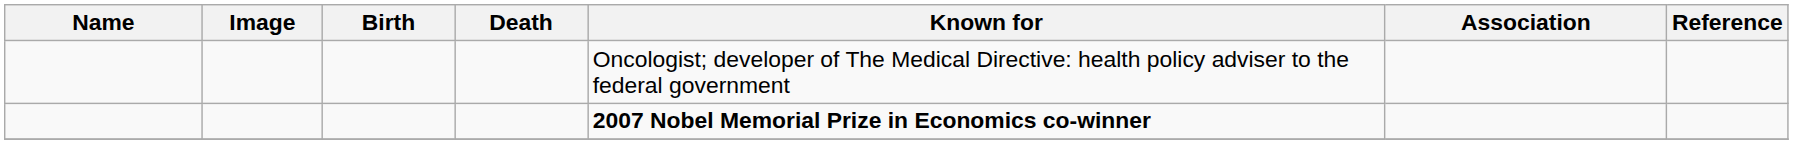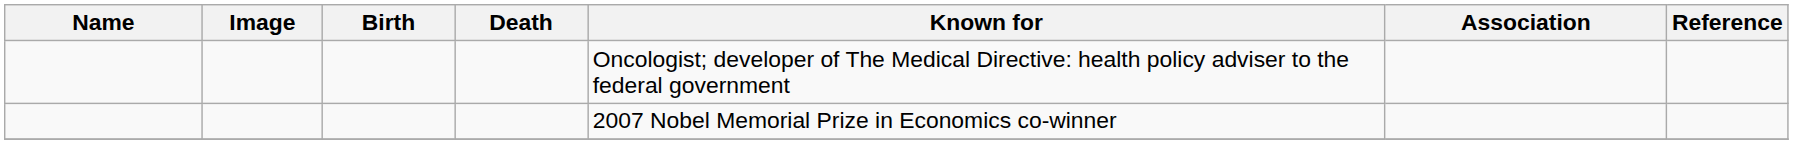(872, 120) bold -> (855, 120) normal
